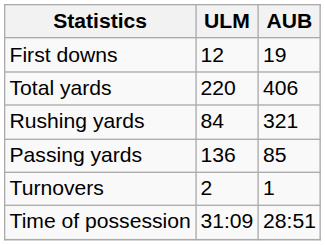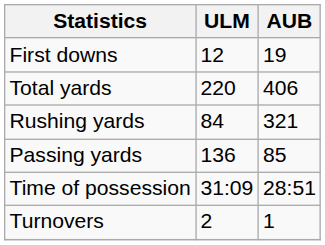rows swapped: (57, 188) <-> (100, 222)
